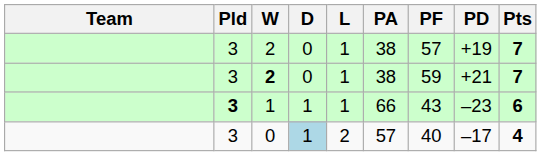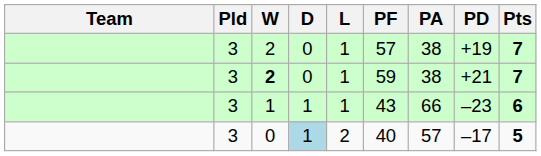columns swapped: (431, 19) <-> (386, 19)
(233, 106) bold -> (233, 106) normal
(518, 135) 4 -> (518, 135) 5
